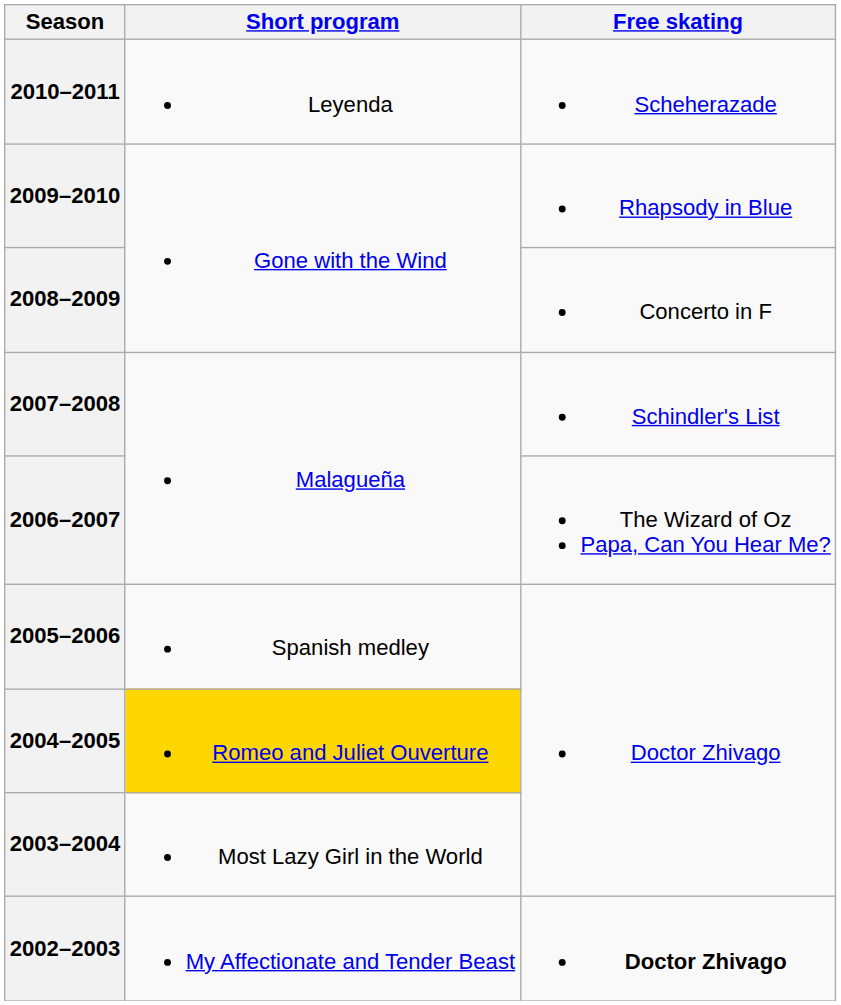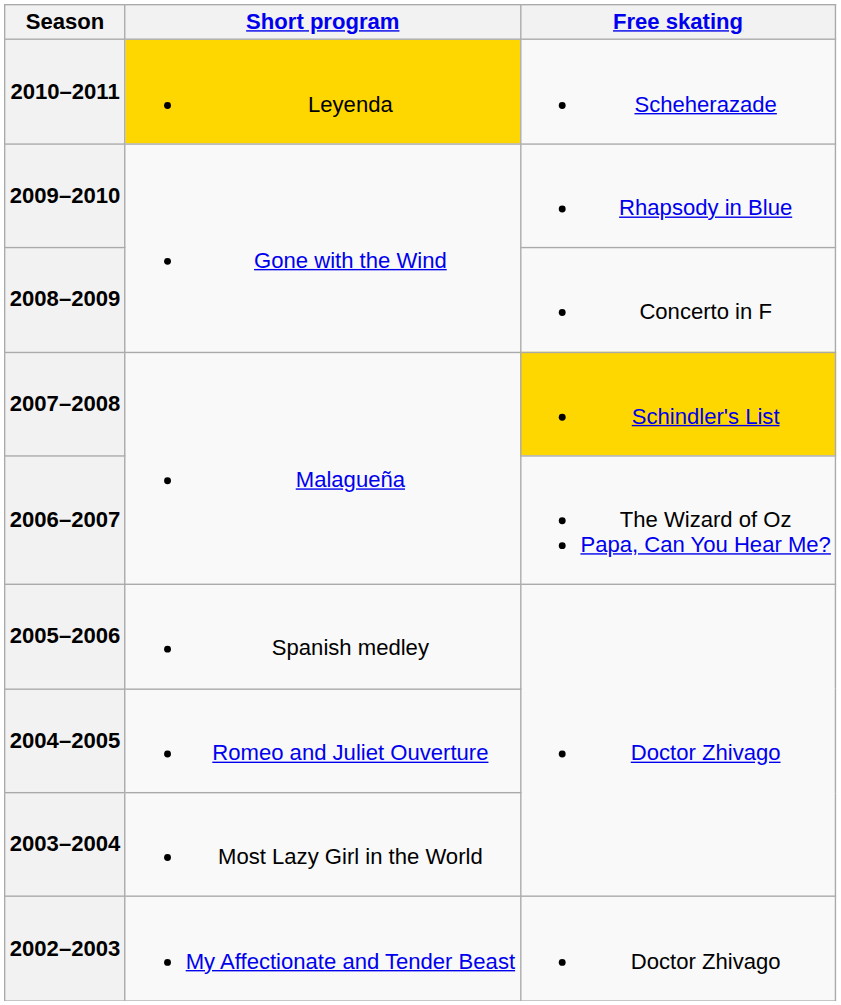(323, 104) no background -> (323, 104) gold background
(678, 416) no background -> (678, 416) gold background
(323, 753) gold background -> (323, 753) no background
(678, 961) bold -> (678, 961) normal
